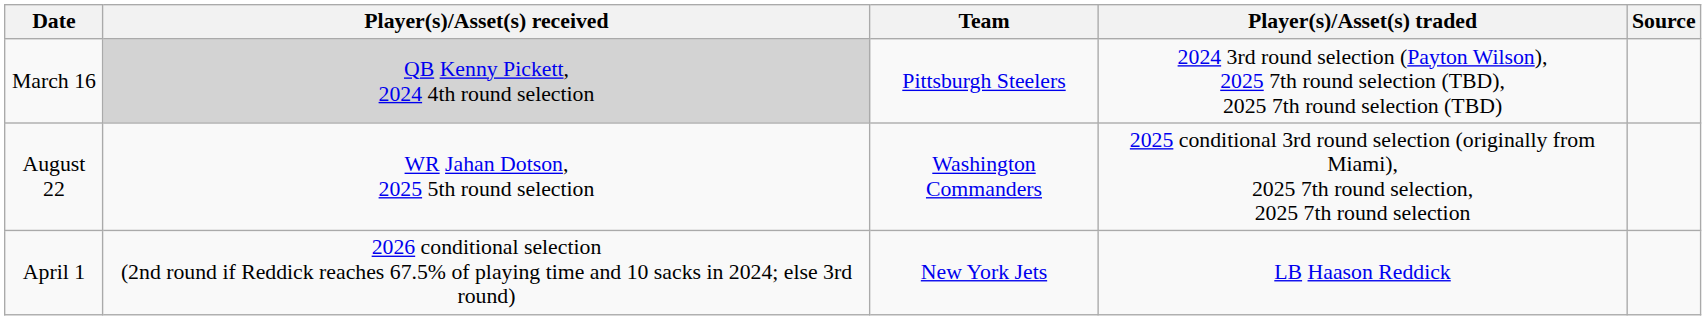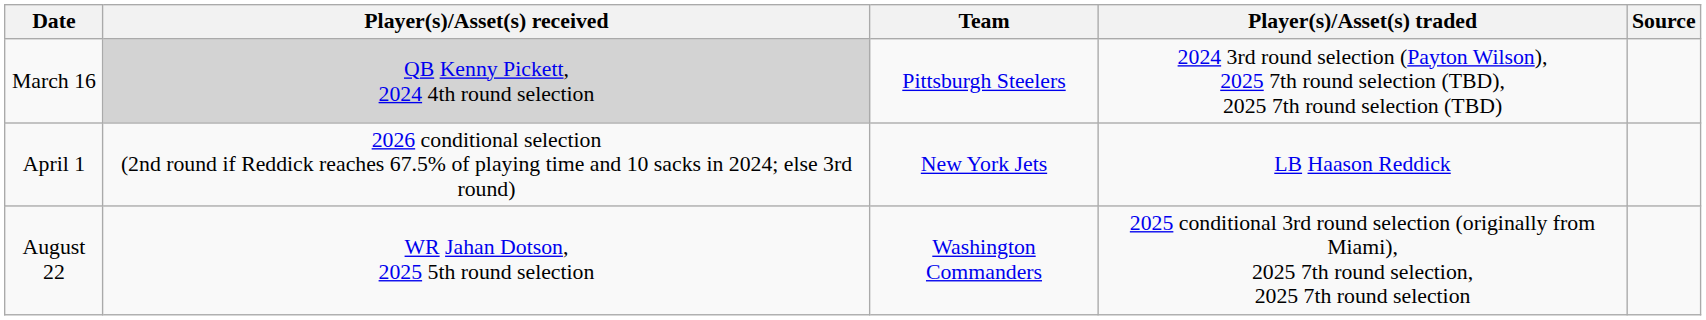rows swapped: (54, 272) <-> (54, 176)
